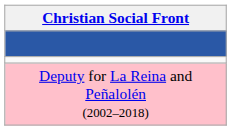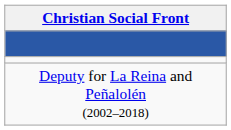(116, 94) pink background -> (116, 94) no background
